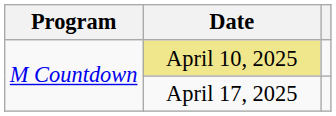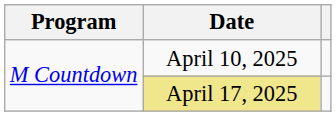(232, 57) khaki background -> (232, 57) no background
(232, 93) no background -> (232, 93) khaki background
